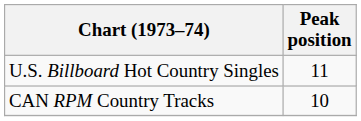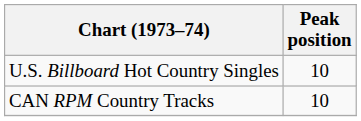(320, 70) 11 -> (320, 70) 10
